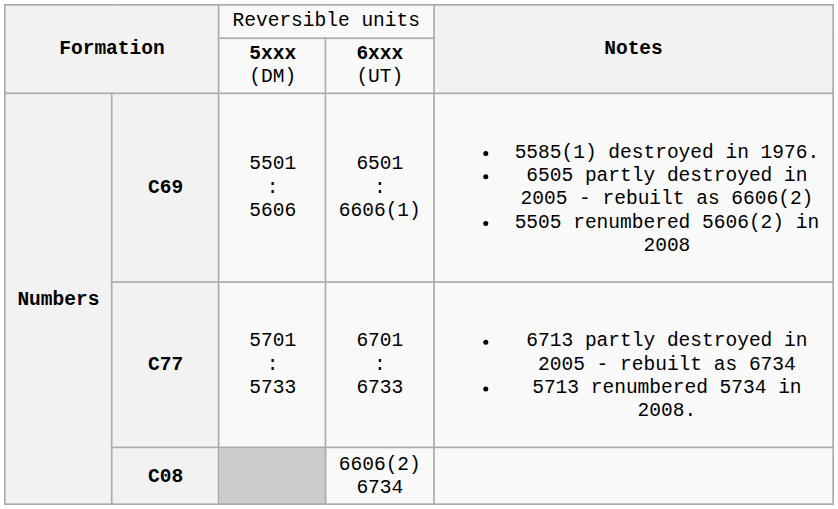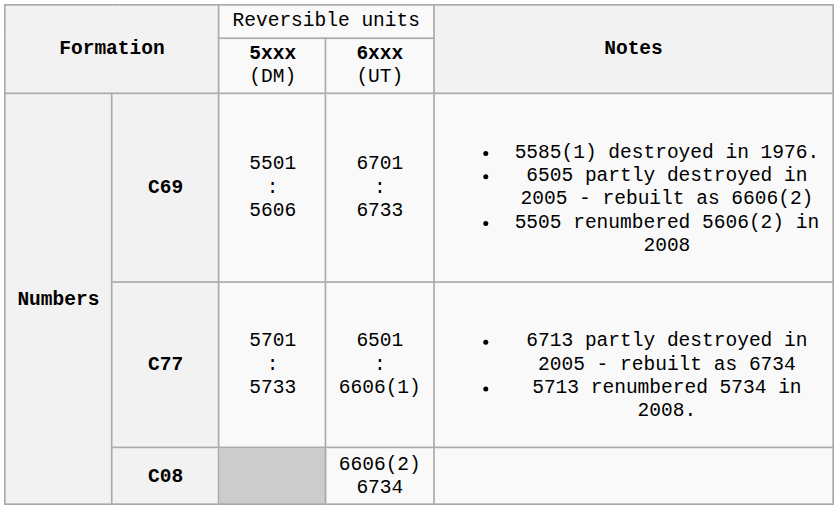(380, 188) 6501 : 6606(1) -> (380, 188) 6701 : 6733
(380, 365) 6701 : 6733 -> (380, 365) 6501 : 6606(1)
